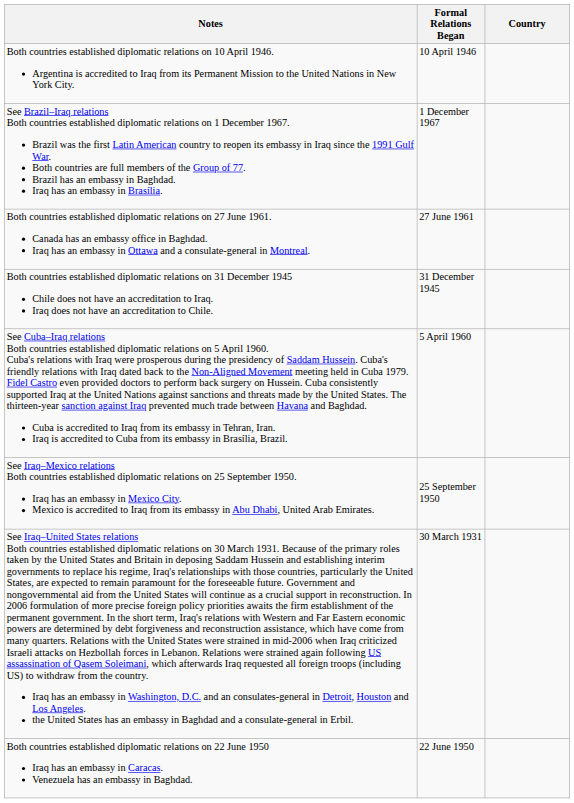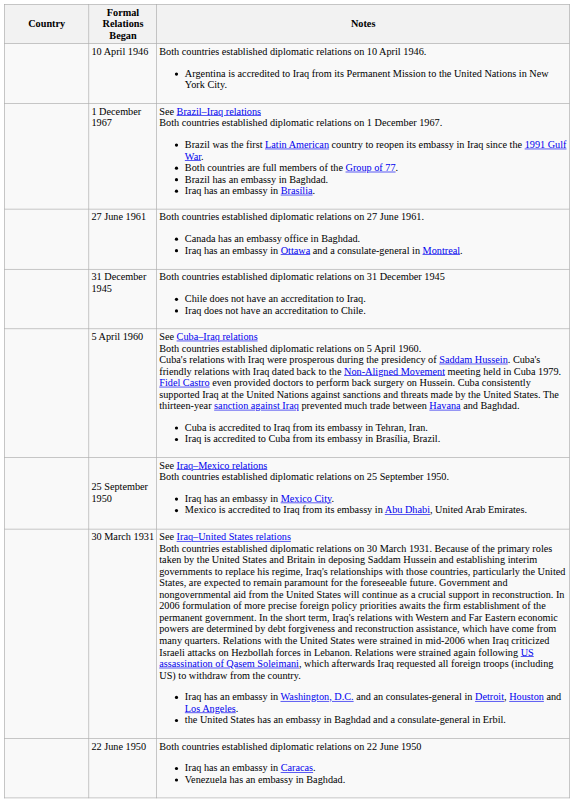columns swapped: (527, 24) <-> (211, 24)
